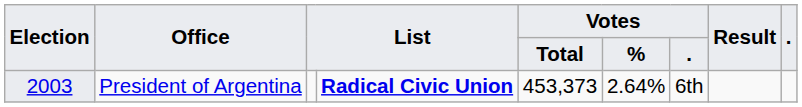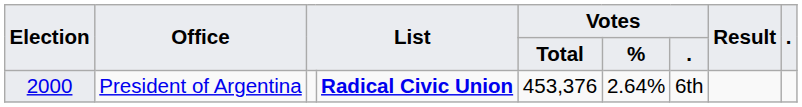(50, 86) 2003 -> (50, 86) 2000
(560, 86) 453,373 -> (560, 86) 453,376
